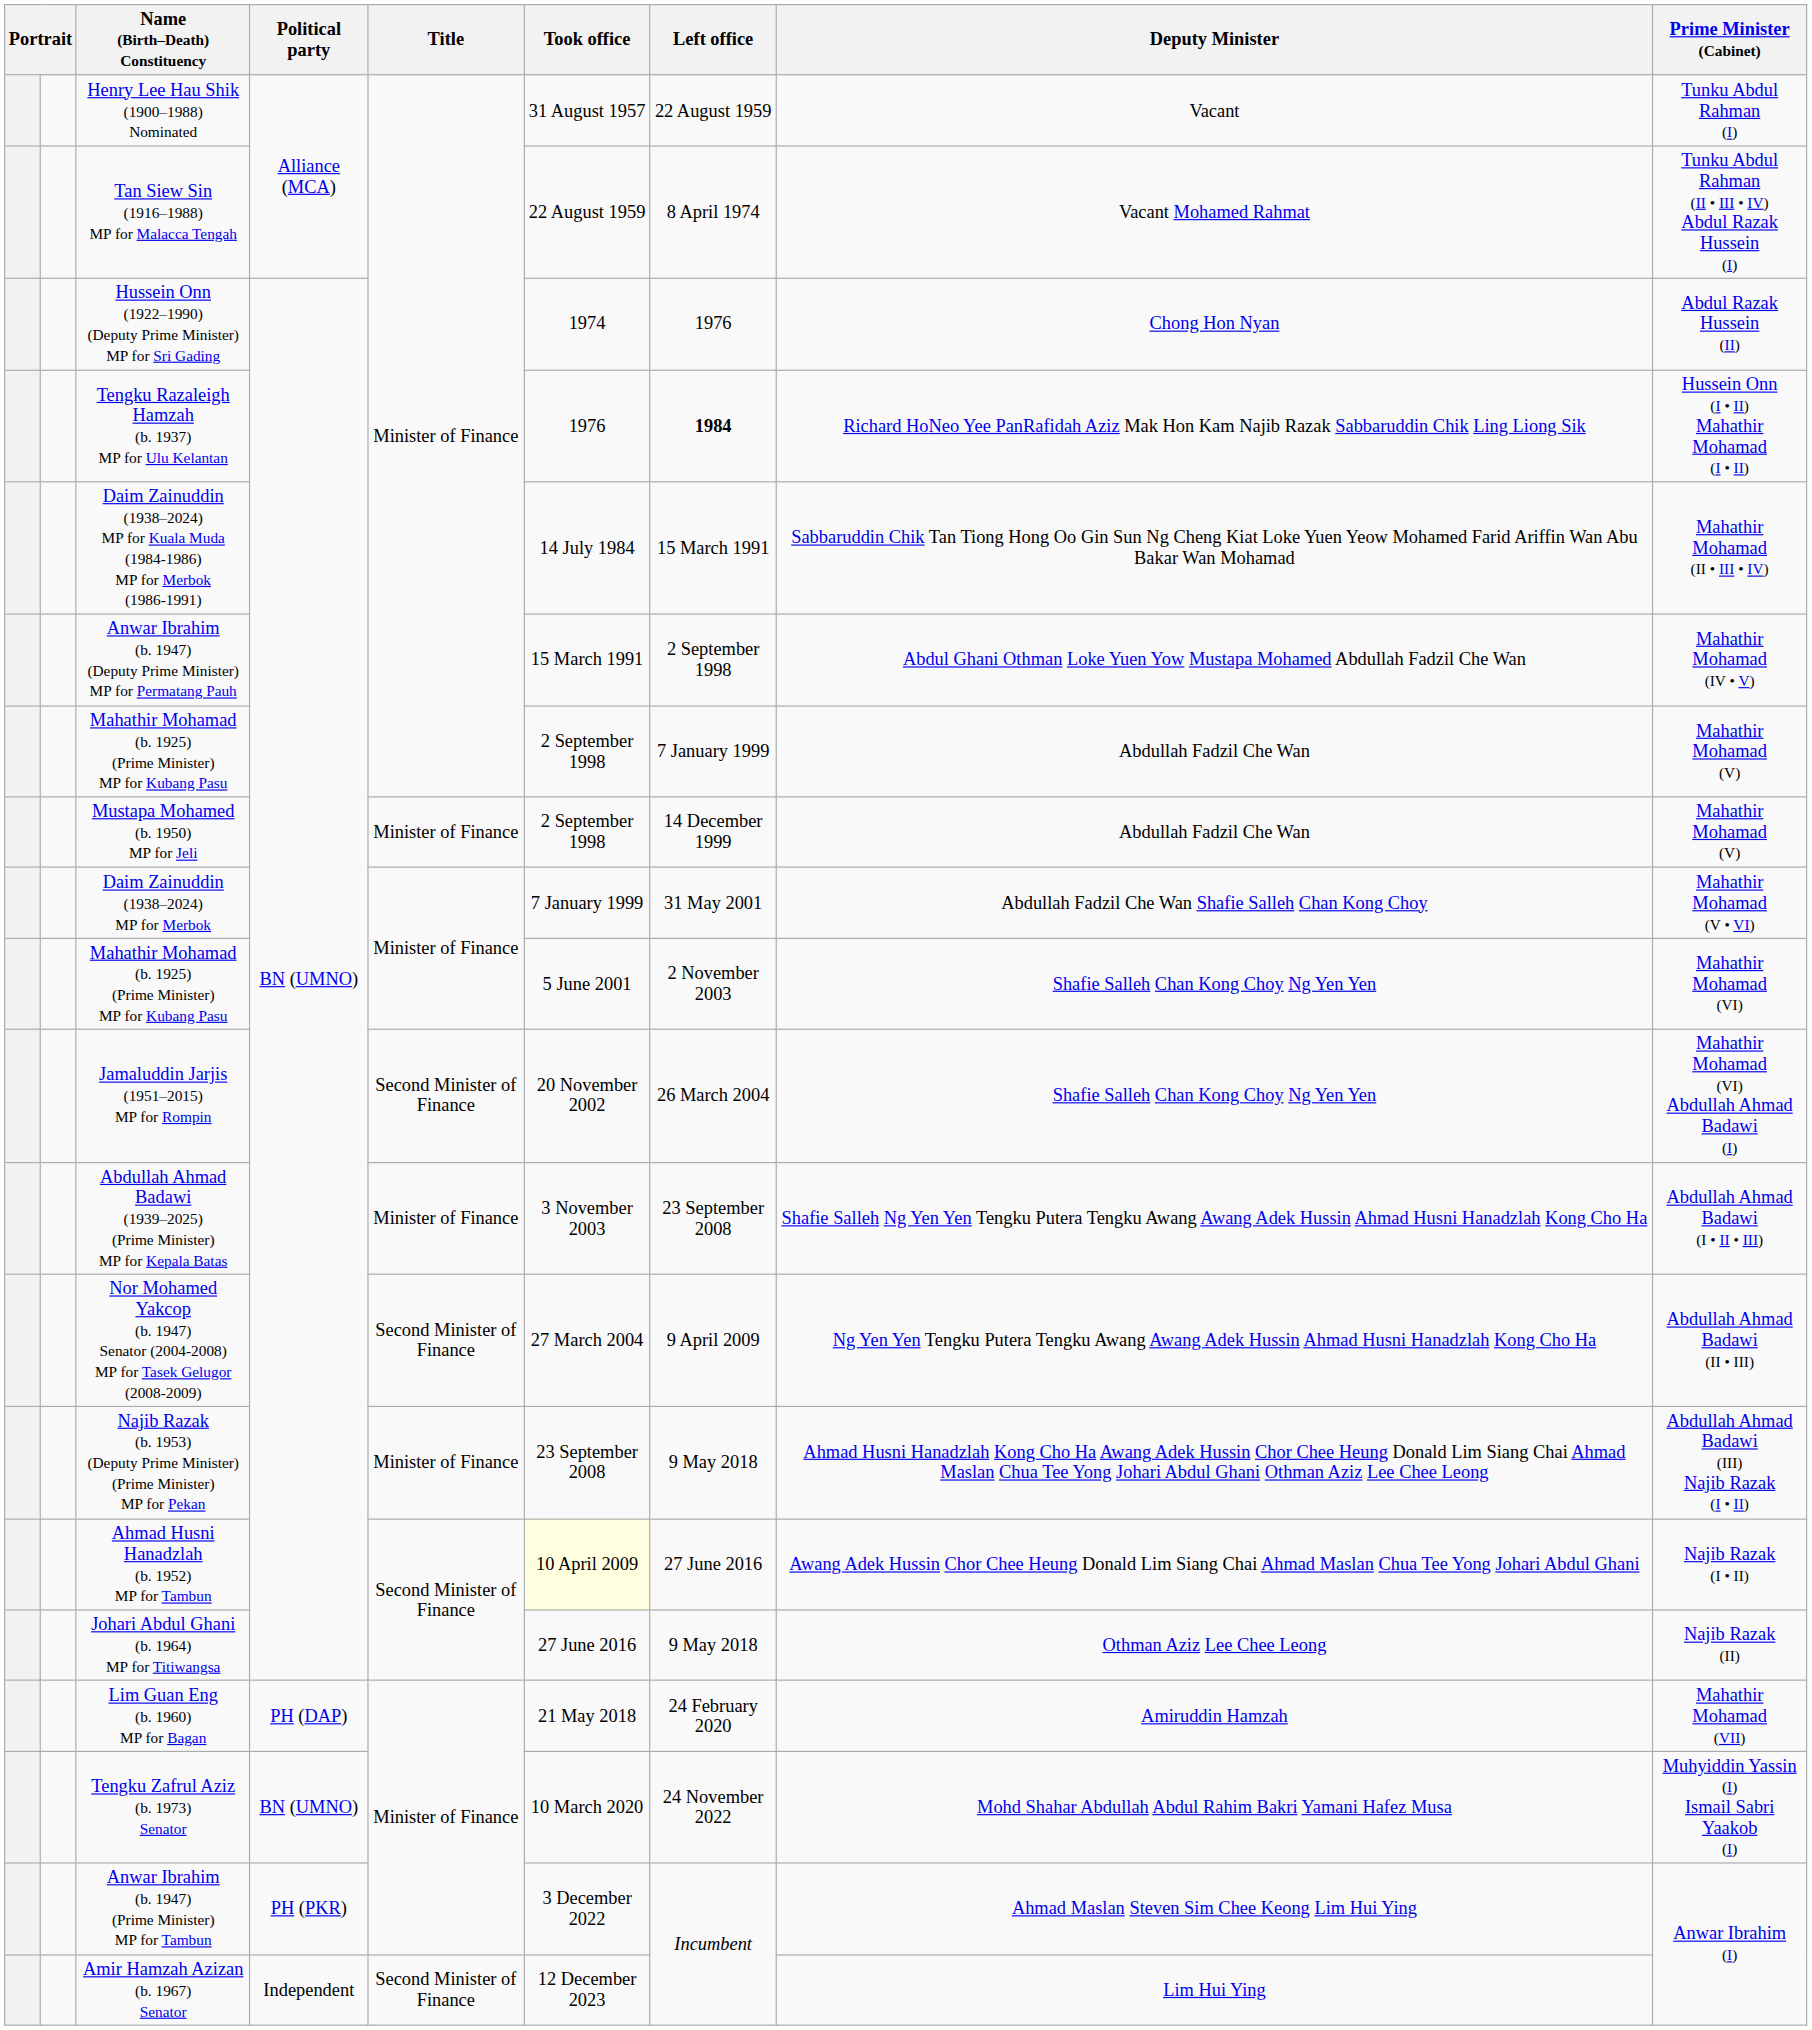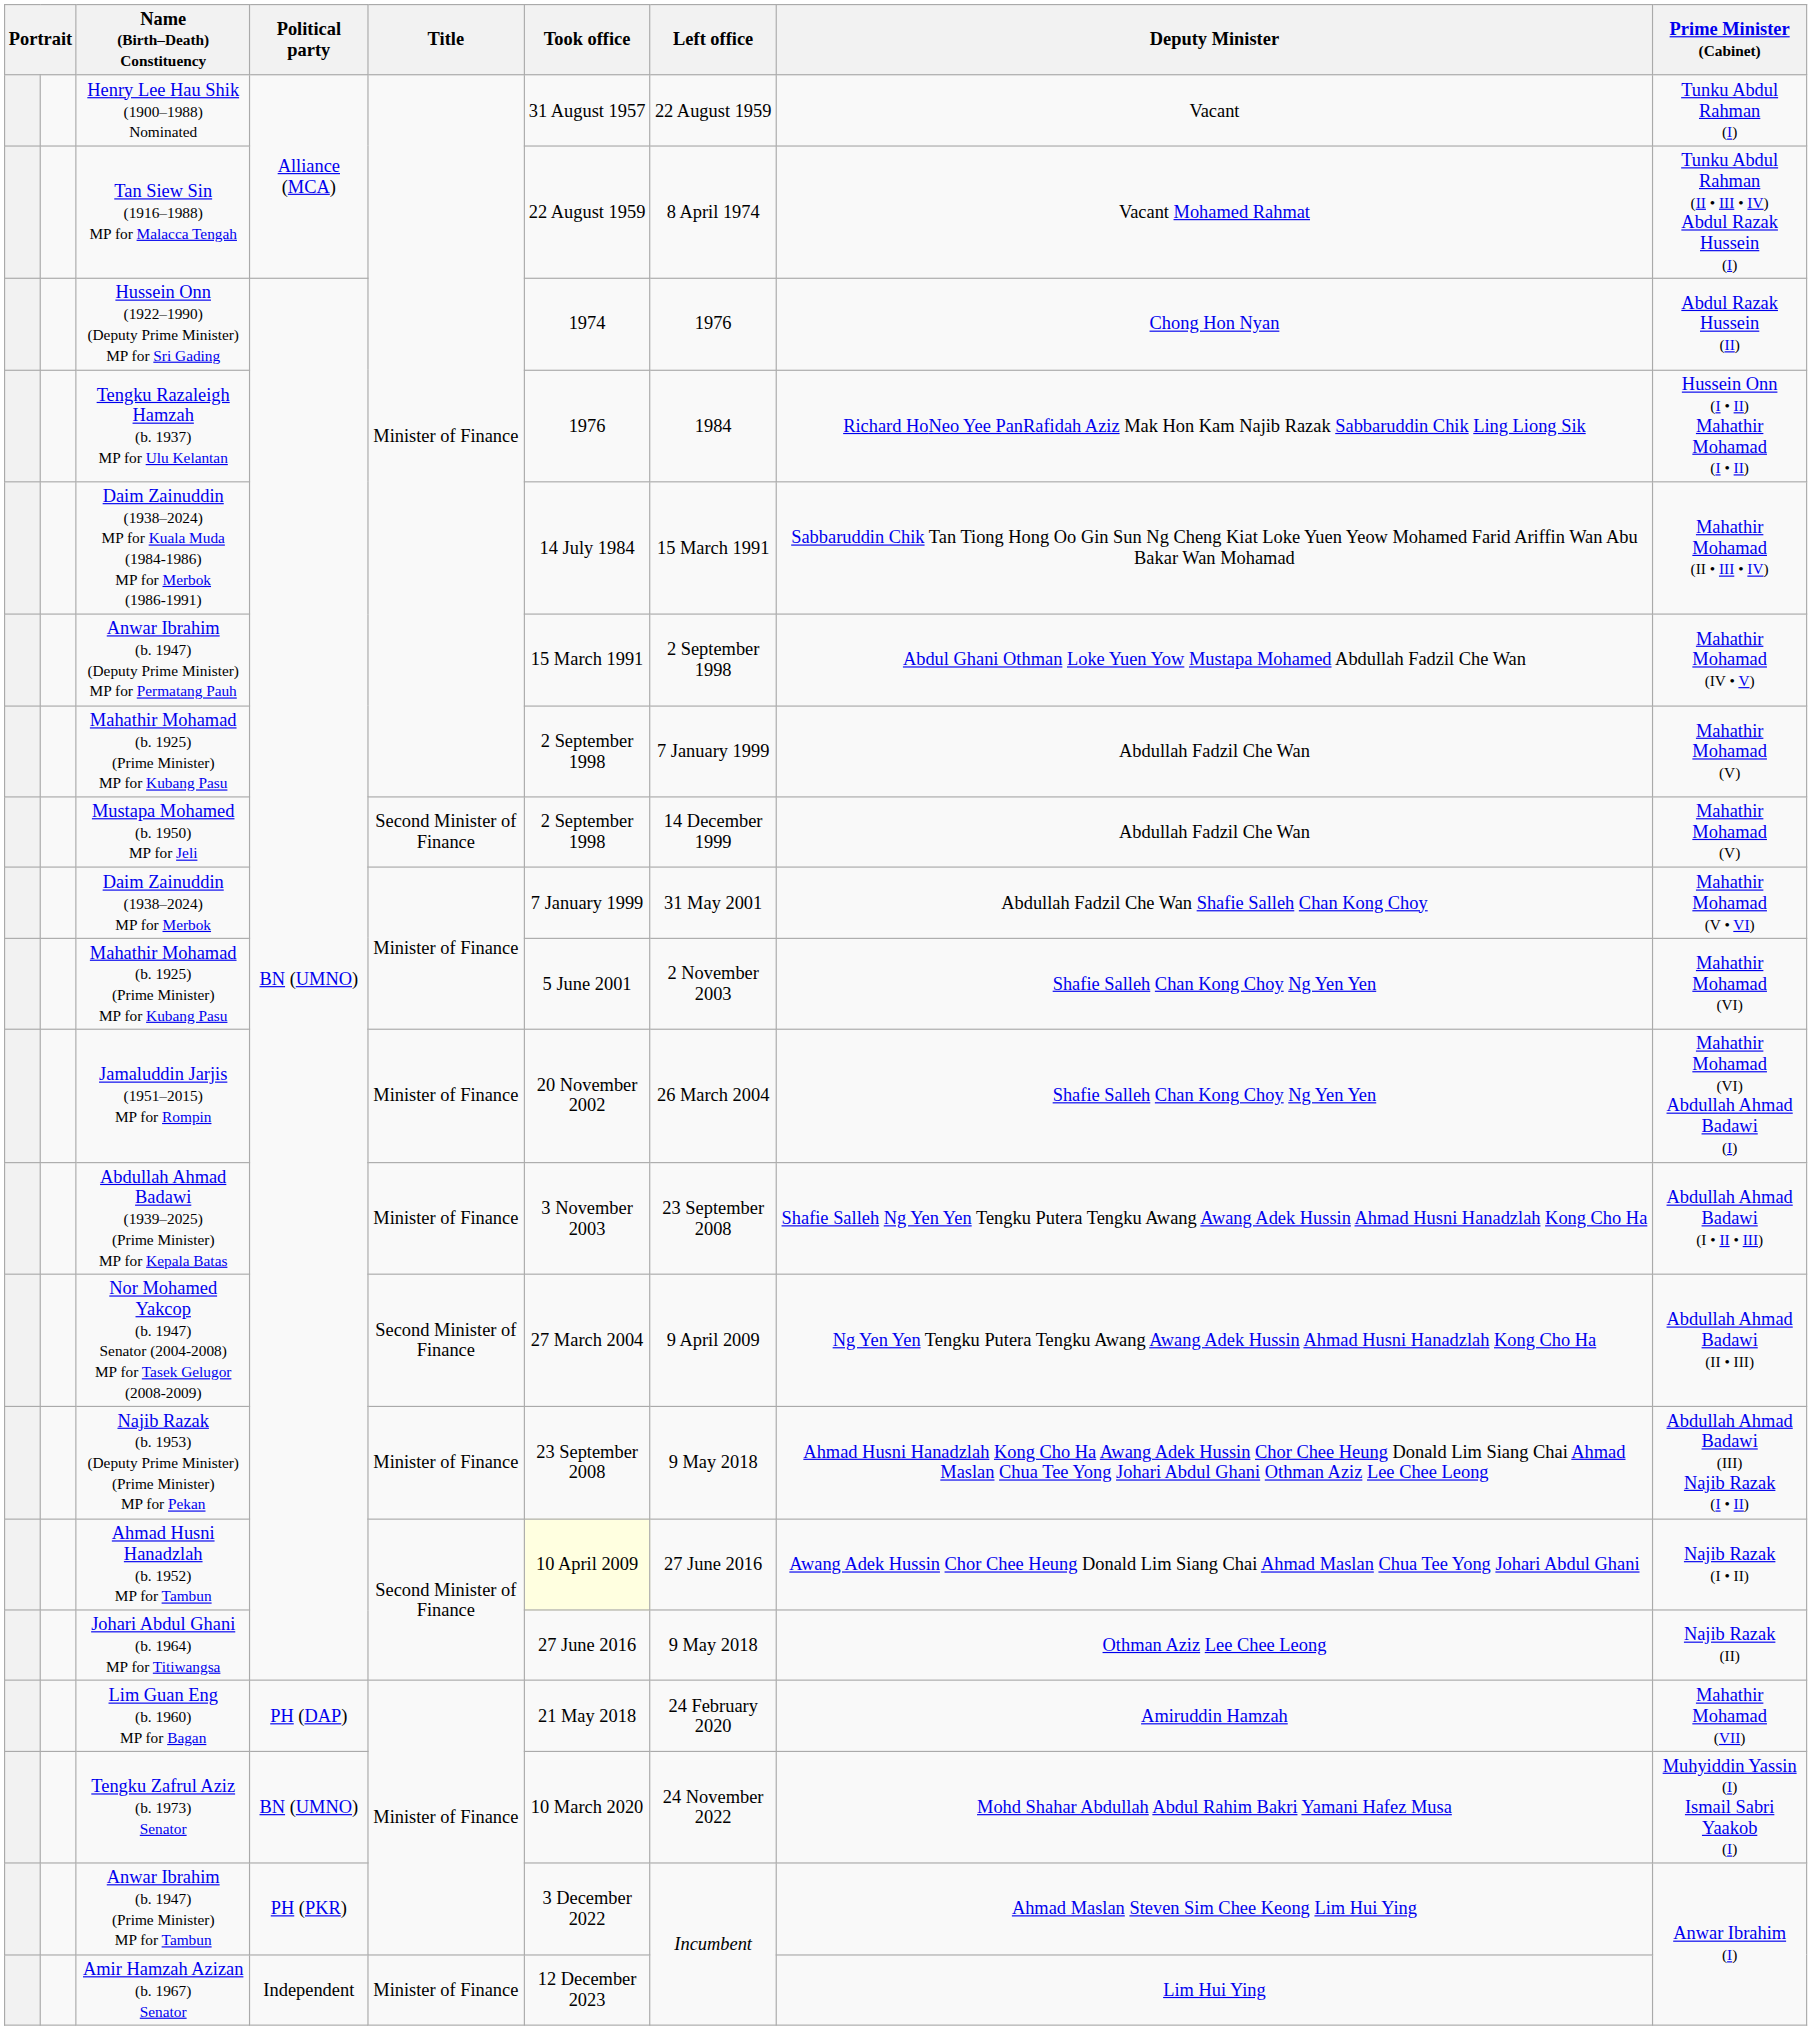(713, 425) bold -> (713, 425) normal
(446, 832) Minister of Finance -> (446, 832) Second Minister of Finance
(446, 1095) Second Minister of Finance -> (446, 1095) Minister of Finance
(446, 1989) Second Minister of Finance -> (446, 1989) Minister of Finance
